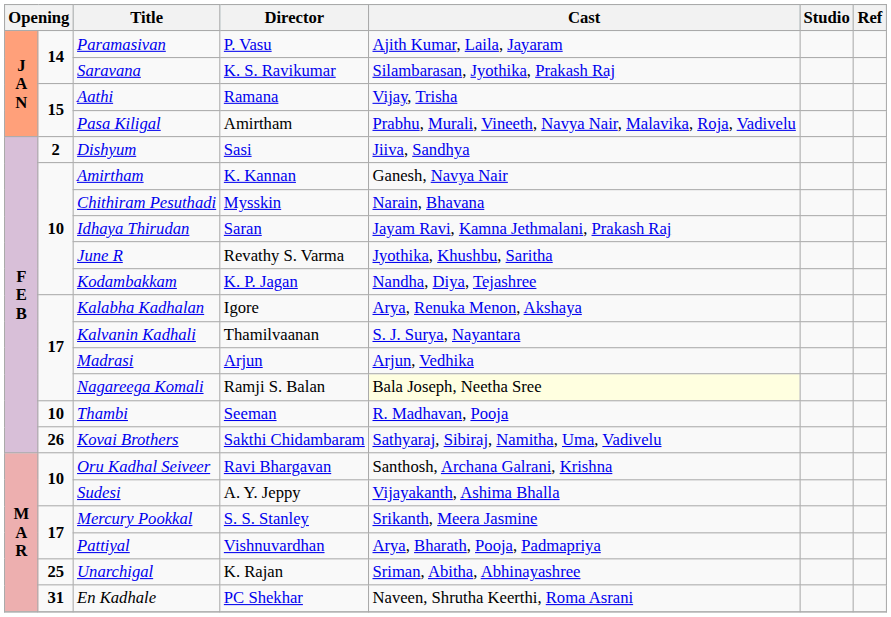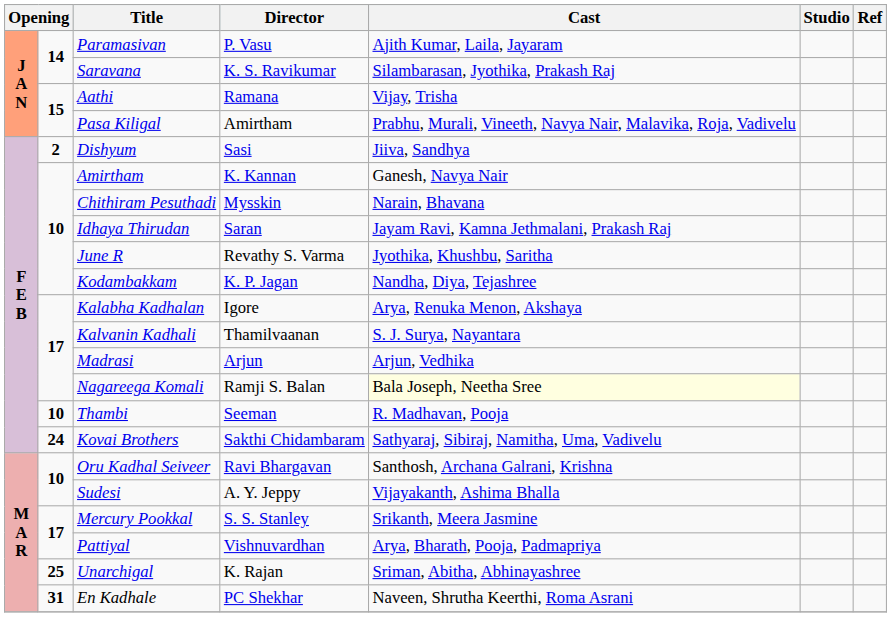(56, 439) 26 -> (56, 439) 24
